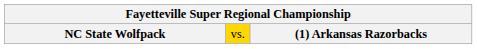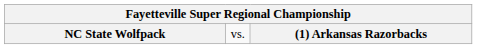(238, 33) gold background -> (238, 33) no background
